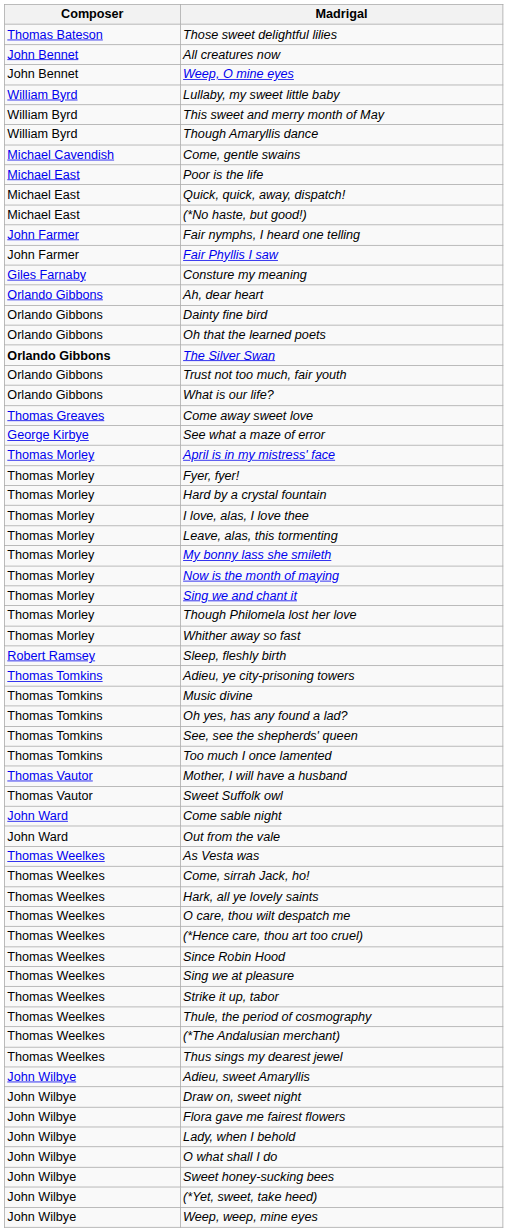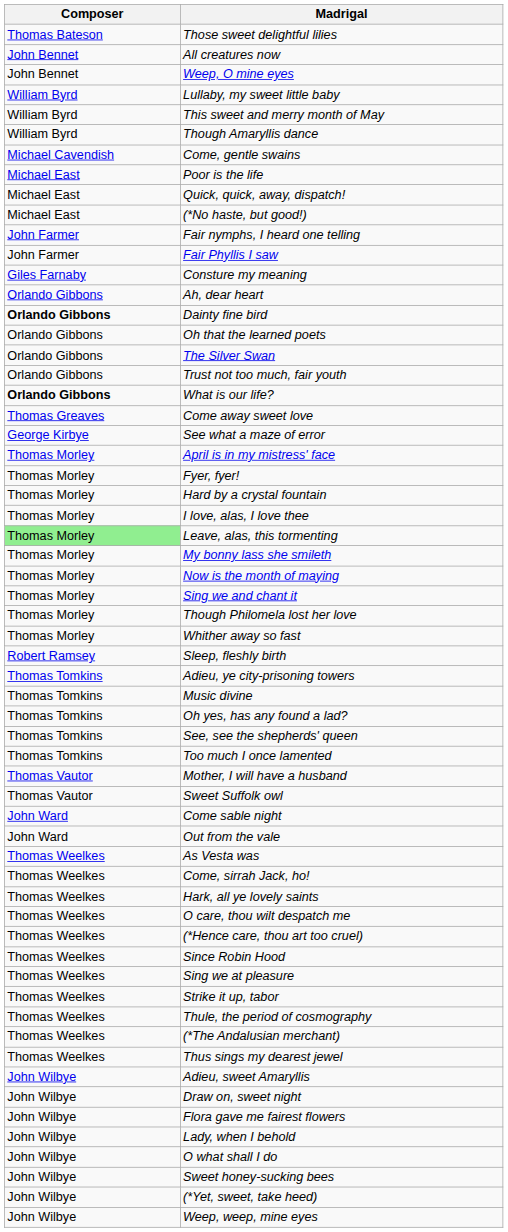(55, 315) normal -> (59, 315) bold
(59, 355) bold -> (55, 355) normal
(55, 395) normal -> (59, 395) bold
(51, 535) no background -> (51, 535) lightgreen background
